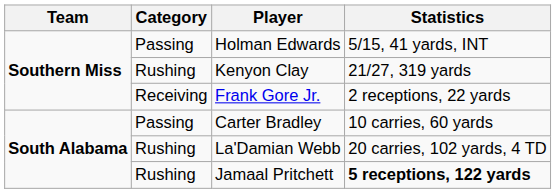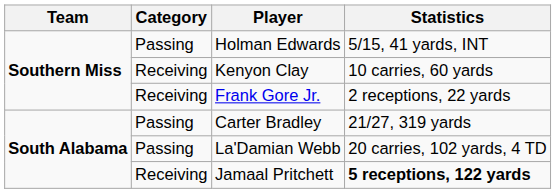(165, 70) Rushing -> (171, 70) Receiving
(410, 70) 21/27, 319 yards -> (421, 70) 10 carries, 60 yards
(421, 122) 10 carries, 60 yards -> (410, 122) 21/27, 319 yards
(165, 148) Rushing -> (164, 148) Passing
(165, 174) Rushing -> (171, 174) Receiving
